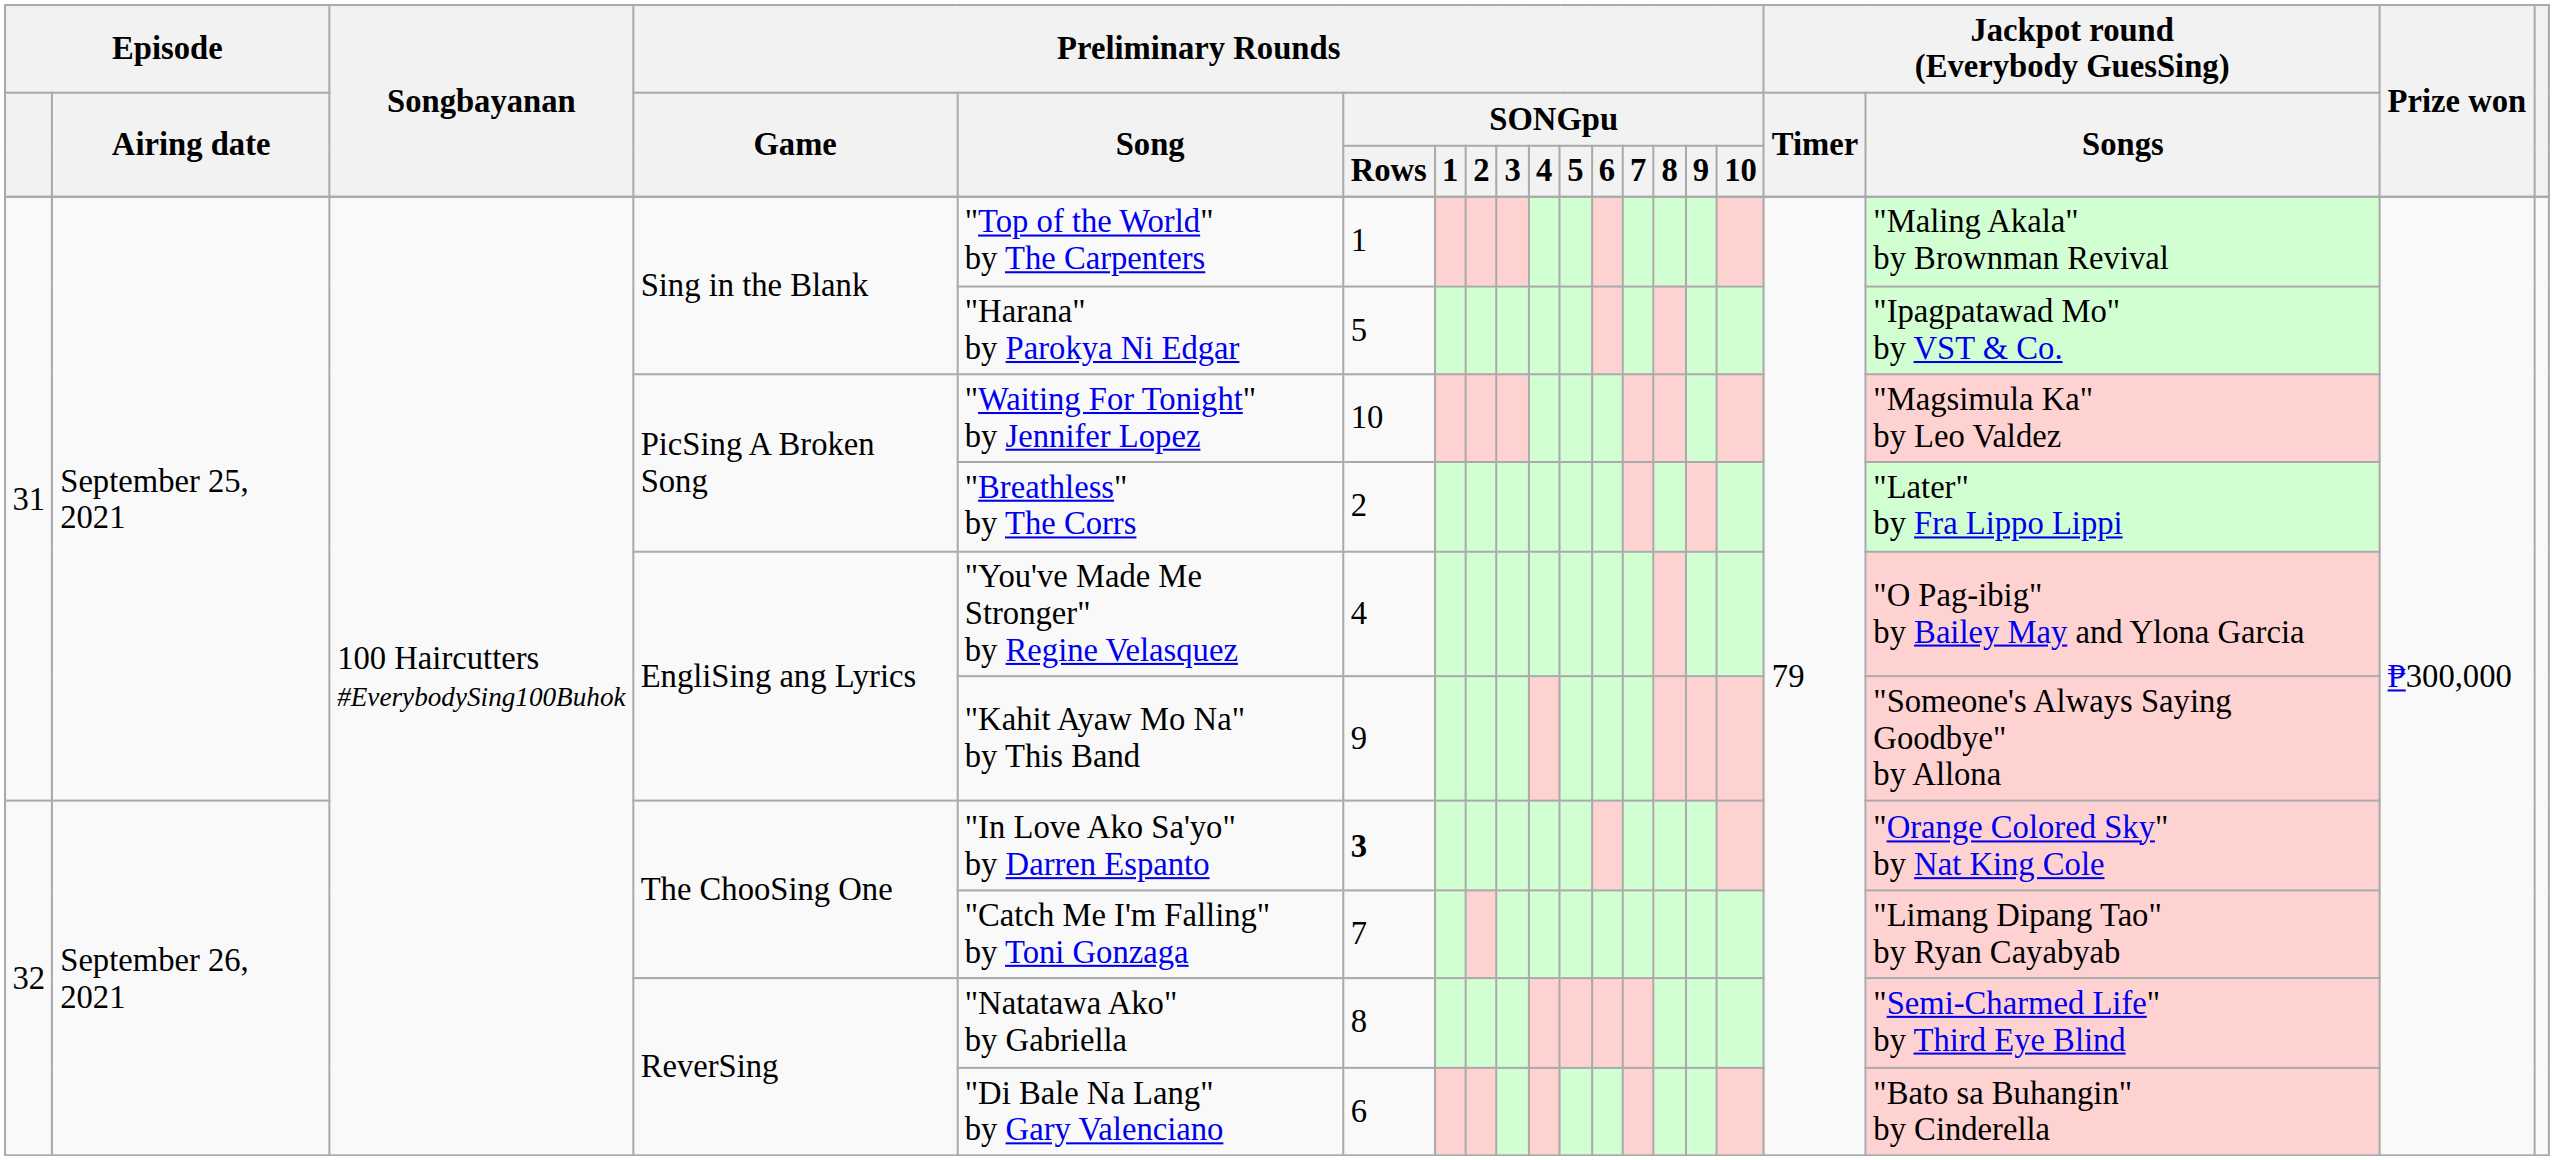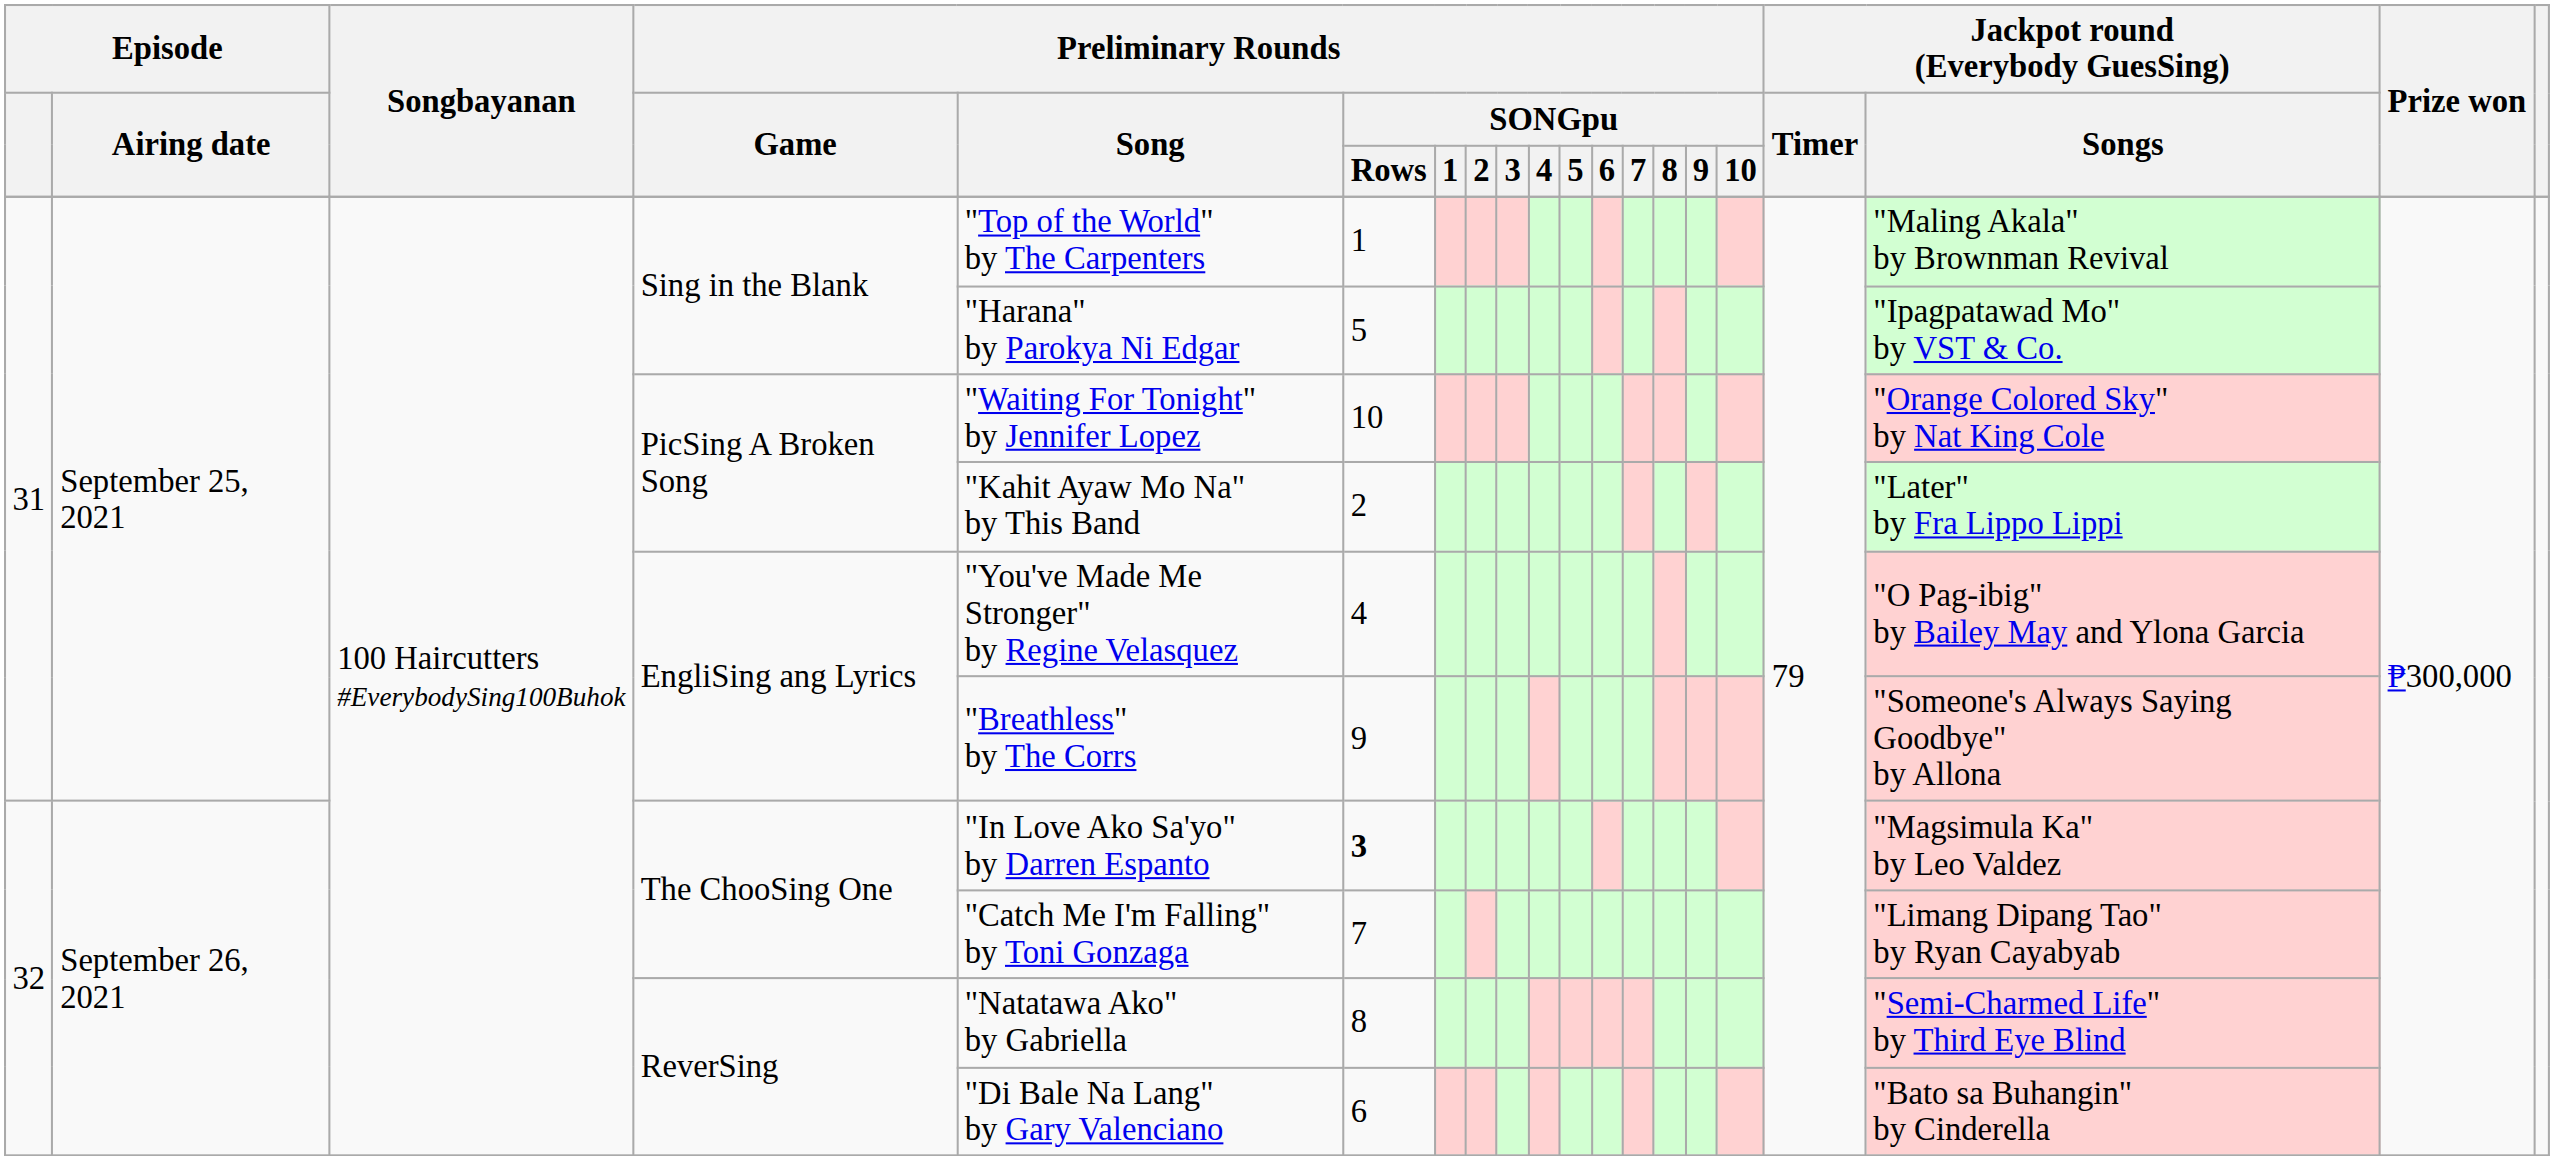(1983, 417) "Magsimula Ka" by Leo Valdez -> (2021, 417) "Orange Colored Sky" by Nat King Cole
(1051, 506) "Breathless" by The Corrs -> (1105, 506) "Kahit Ayaw Mo Na" by This Band
(1105, 738) "Kahit Ayaw Mo Na" by This Band -> (1051, 738) "Breathless" by The Corrs
(2021, 845) "Orange Colored Sky" by Nat King Cole -> (1983, 845) "Magsimula Ka" by Leo Valdez
